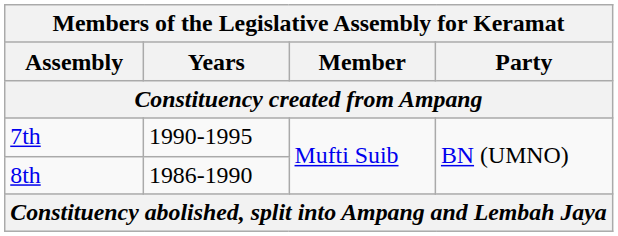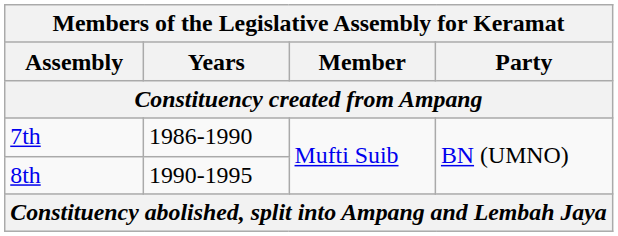(201, 136) 1990-1995 -> (201, 136) 1986-1990
(201, 174) 1986-1990 -> (201, 174) 1990-1995
